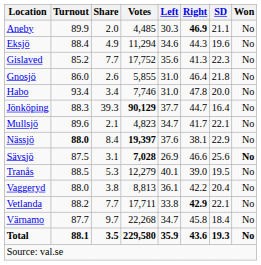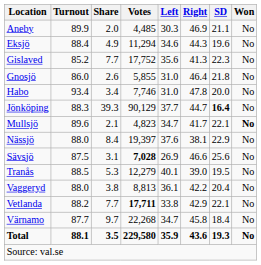(198, 28) bold -> (198, 28) normal
(142, 108) bold -> (142, 108) normal
(221, 108) normal -> (221, 108) bold
(248, 124) normal -> (248, 124) bold
(80, 140) bold -> (80, 140) normal
(142, 140) bold -> (142, 140) normal
(248, 156) bold -> (248, 156) normal
(142, 204) normal -> (142, 204) bold
(198, 204) bold -> (198, 204) normal
